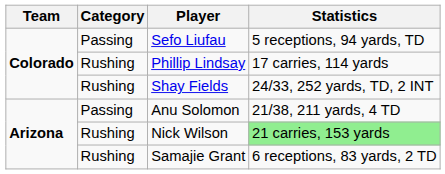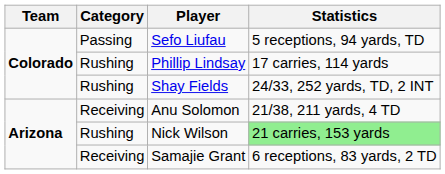(107, 110) Passing -> (112, 110) Receiving
(108, 156) Rushing -> (112, 156) Receiving
